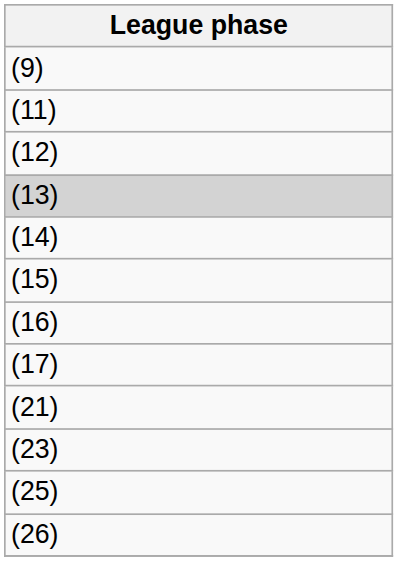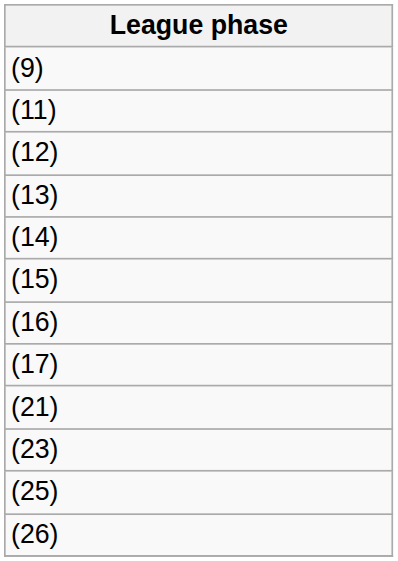(35, 195) lightgrey background -> (35, 195) no background
